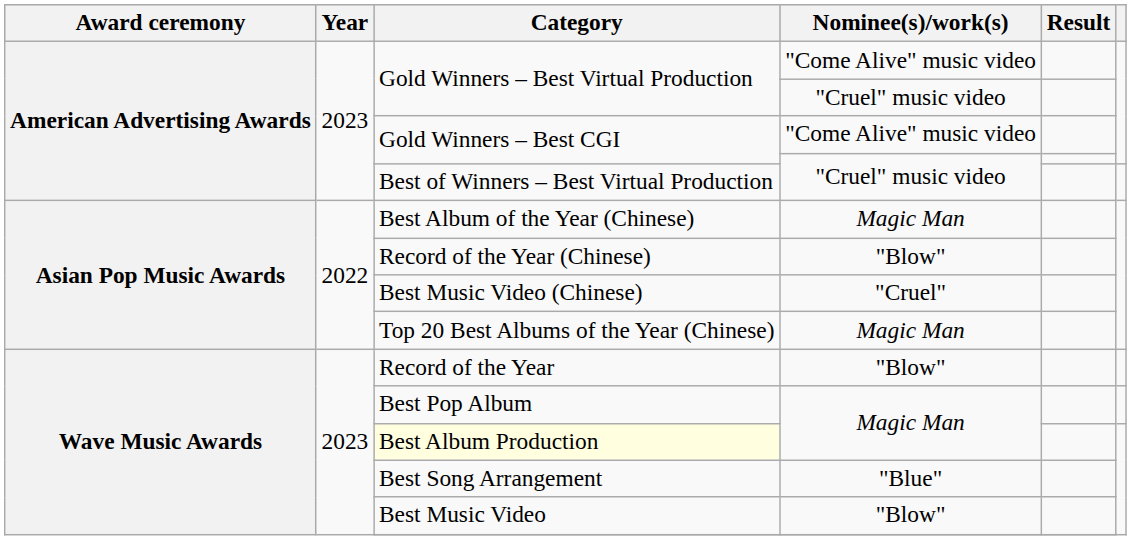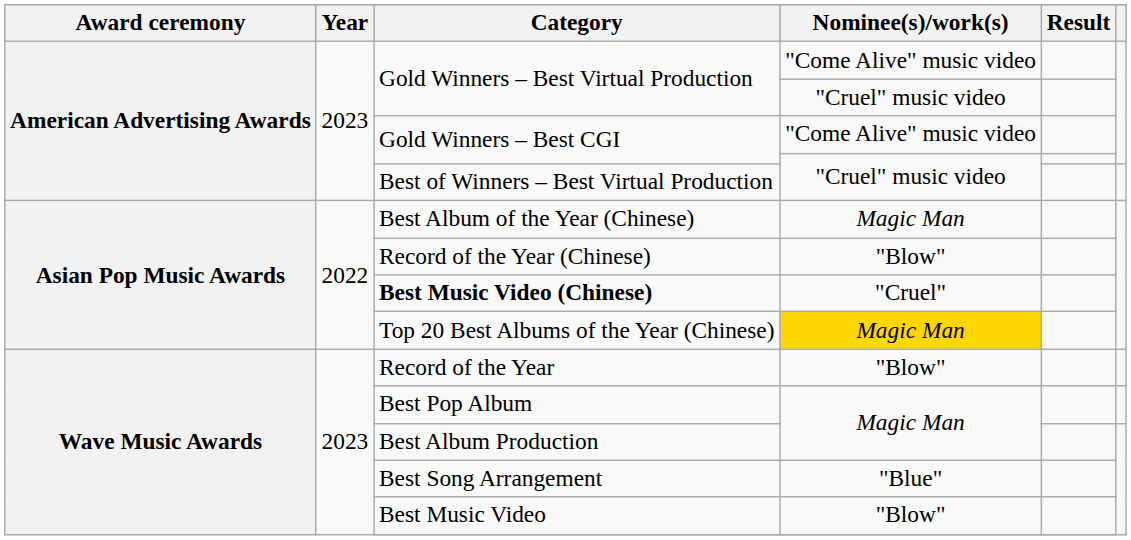(511, 293) normal -> (516, 293) bold
(911, 330) no background -> (911, 330) gold background
(489, 441) lightyellow background -> (489, 441) no background
